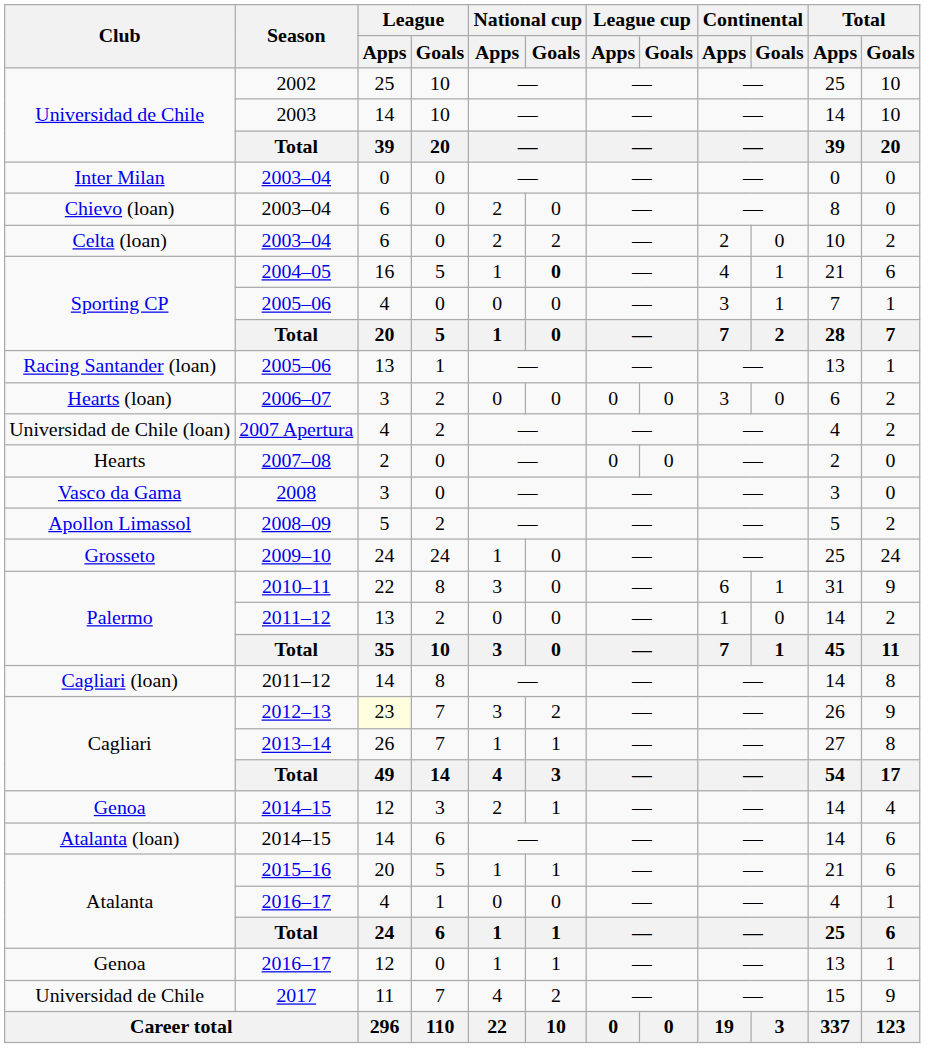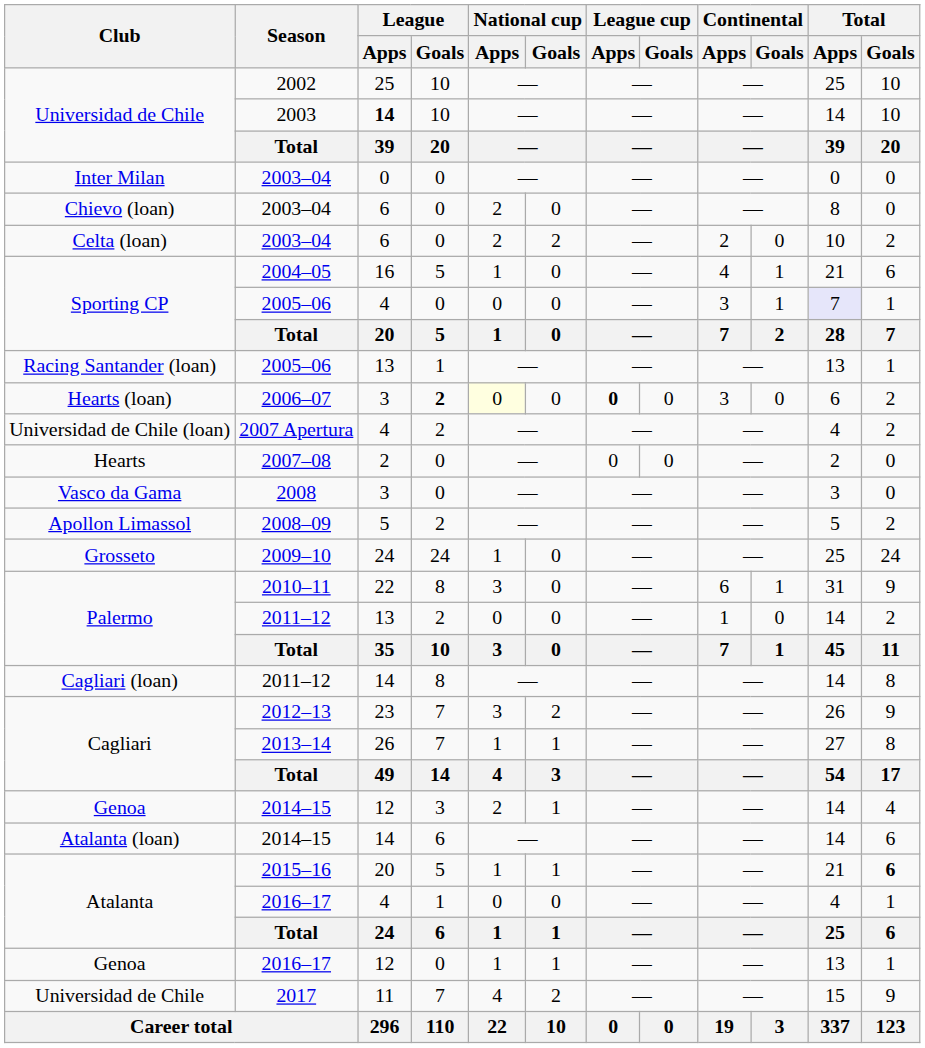(385, 114) normal -> (385, 114) bold
(556, 271) bold -> (556, 271) normal
(835, 303) no background -> (835, 303) lavender background
(440, 397) normal -> (440, 397) bold
(497, 397) no background -> (497, 397) lightyellow background
(613, 397) normal -> (613, 397) bold
(385, 712) lightyellow background -> (385, 712) no background
(891, 869) normal -> (891, 869) bold
